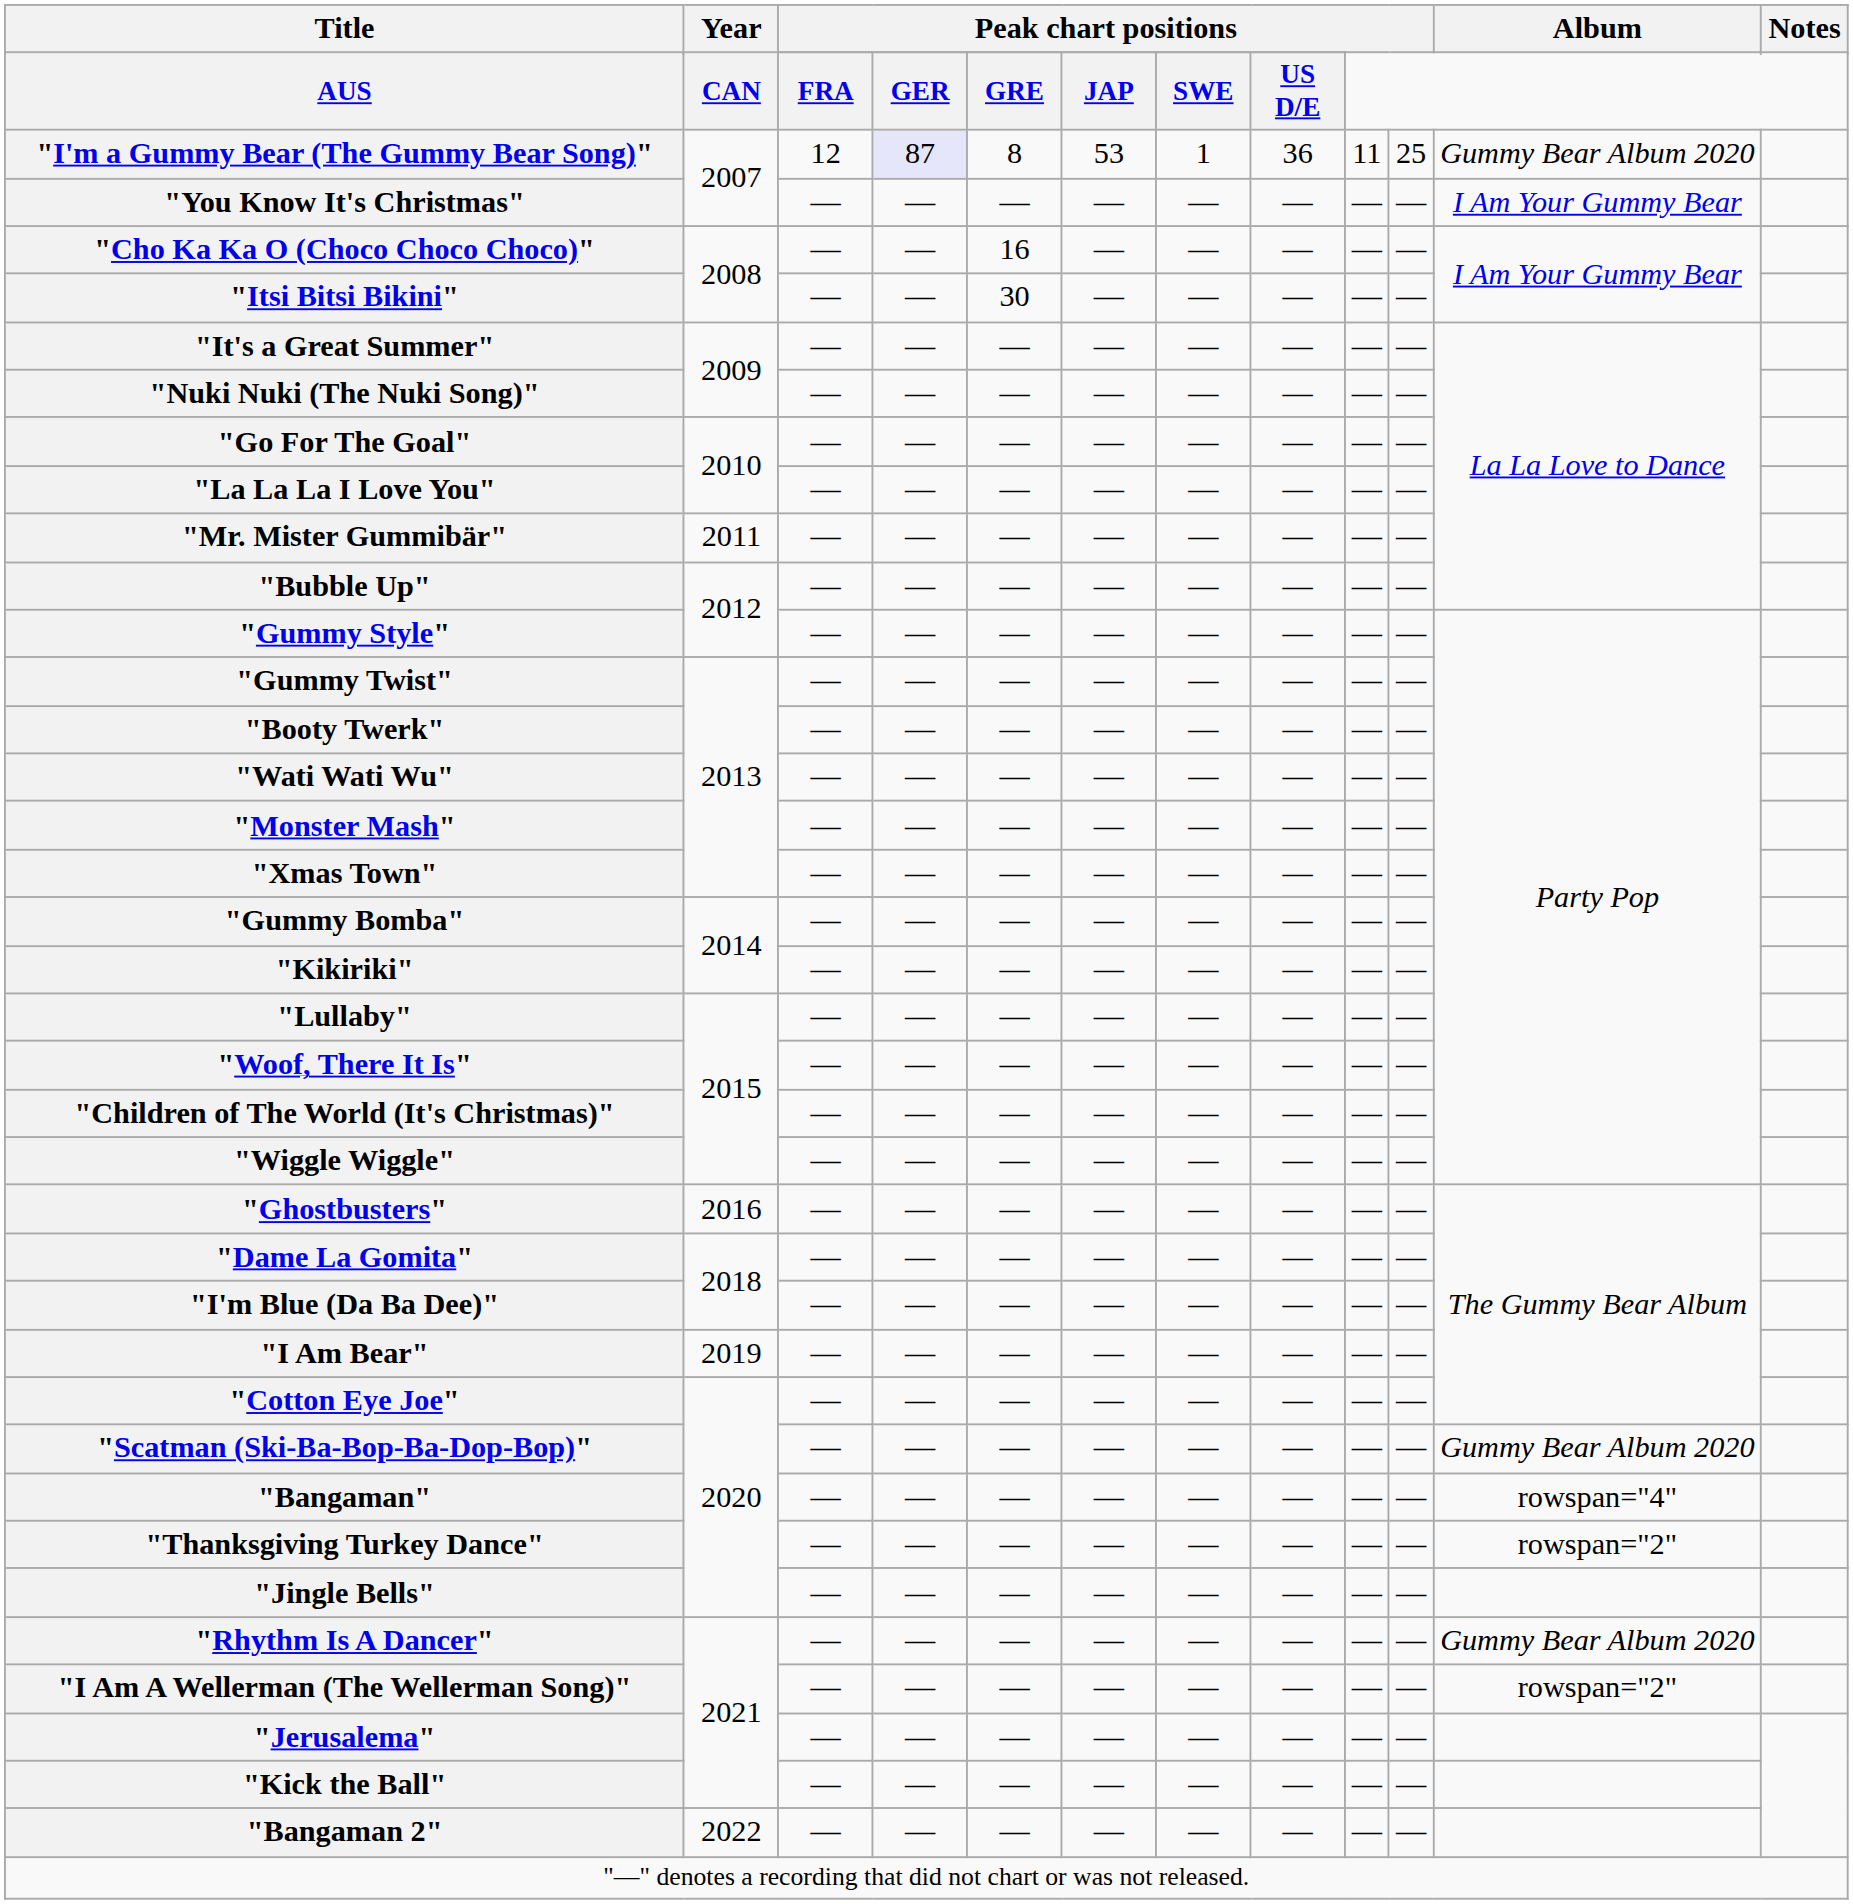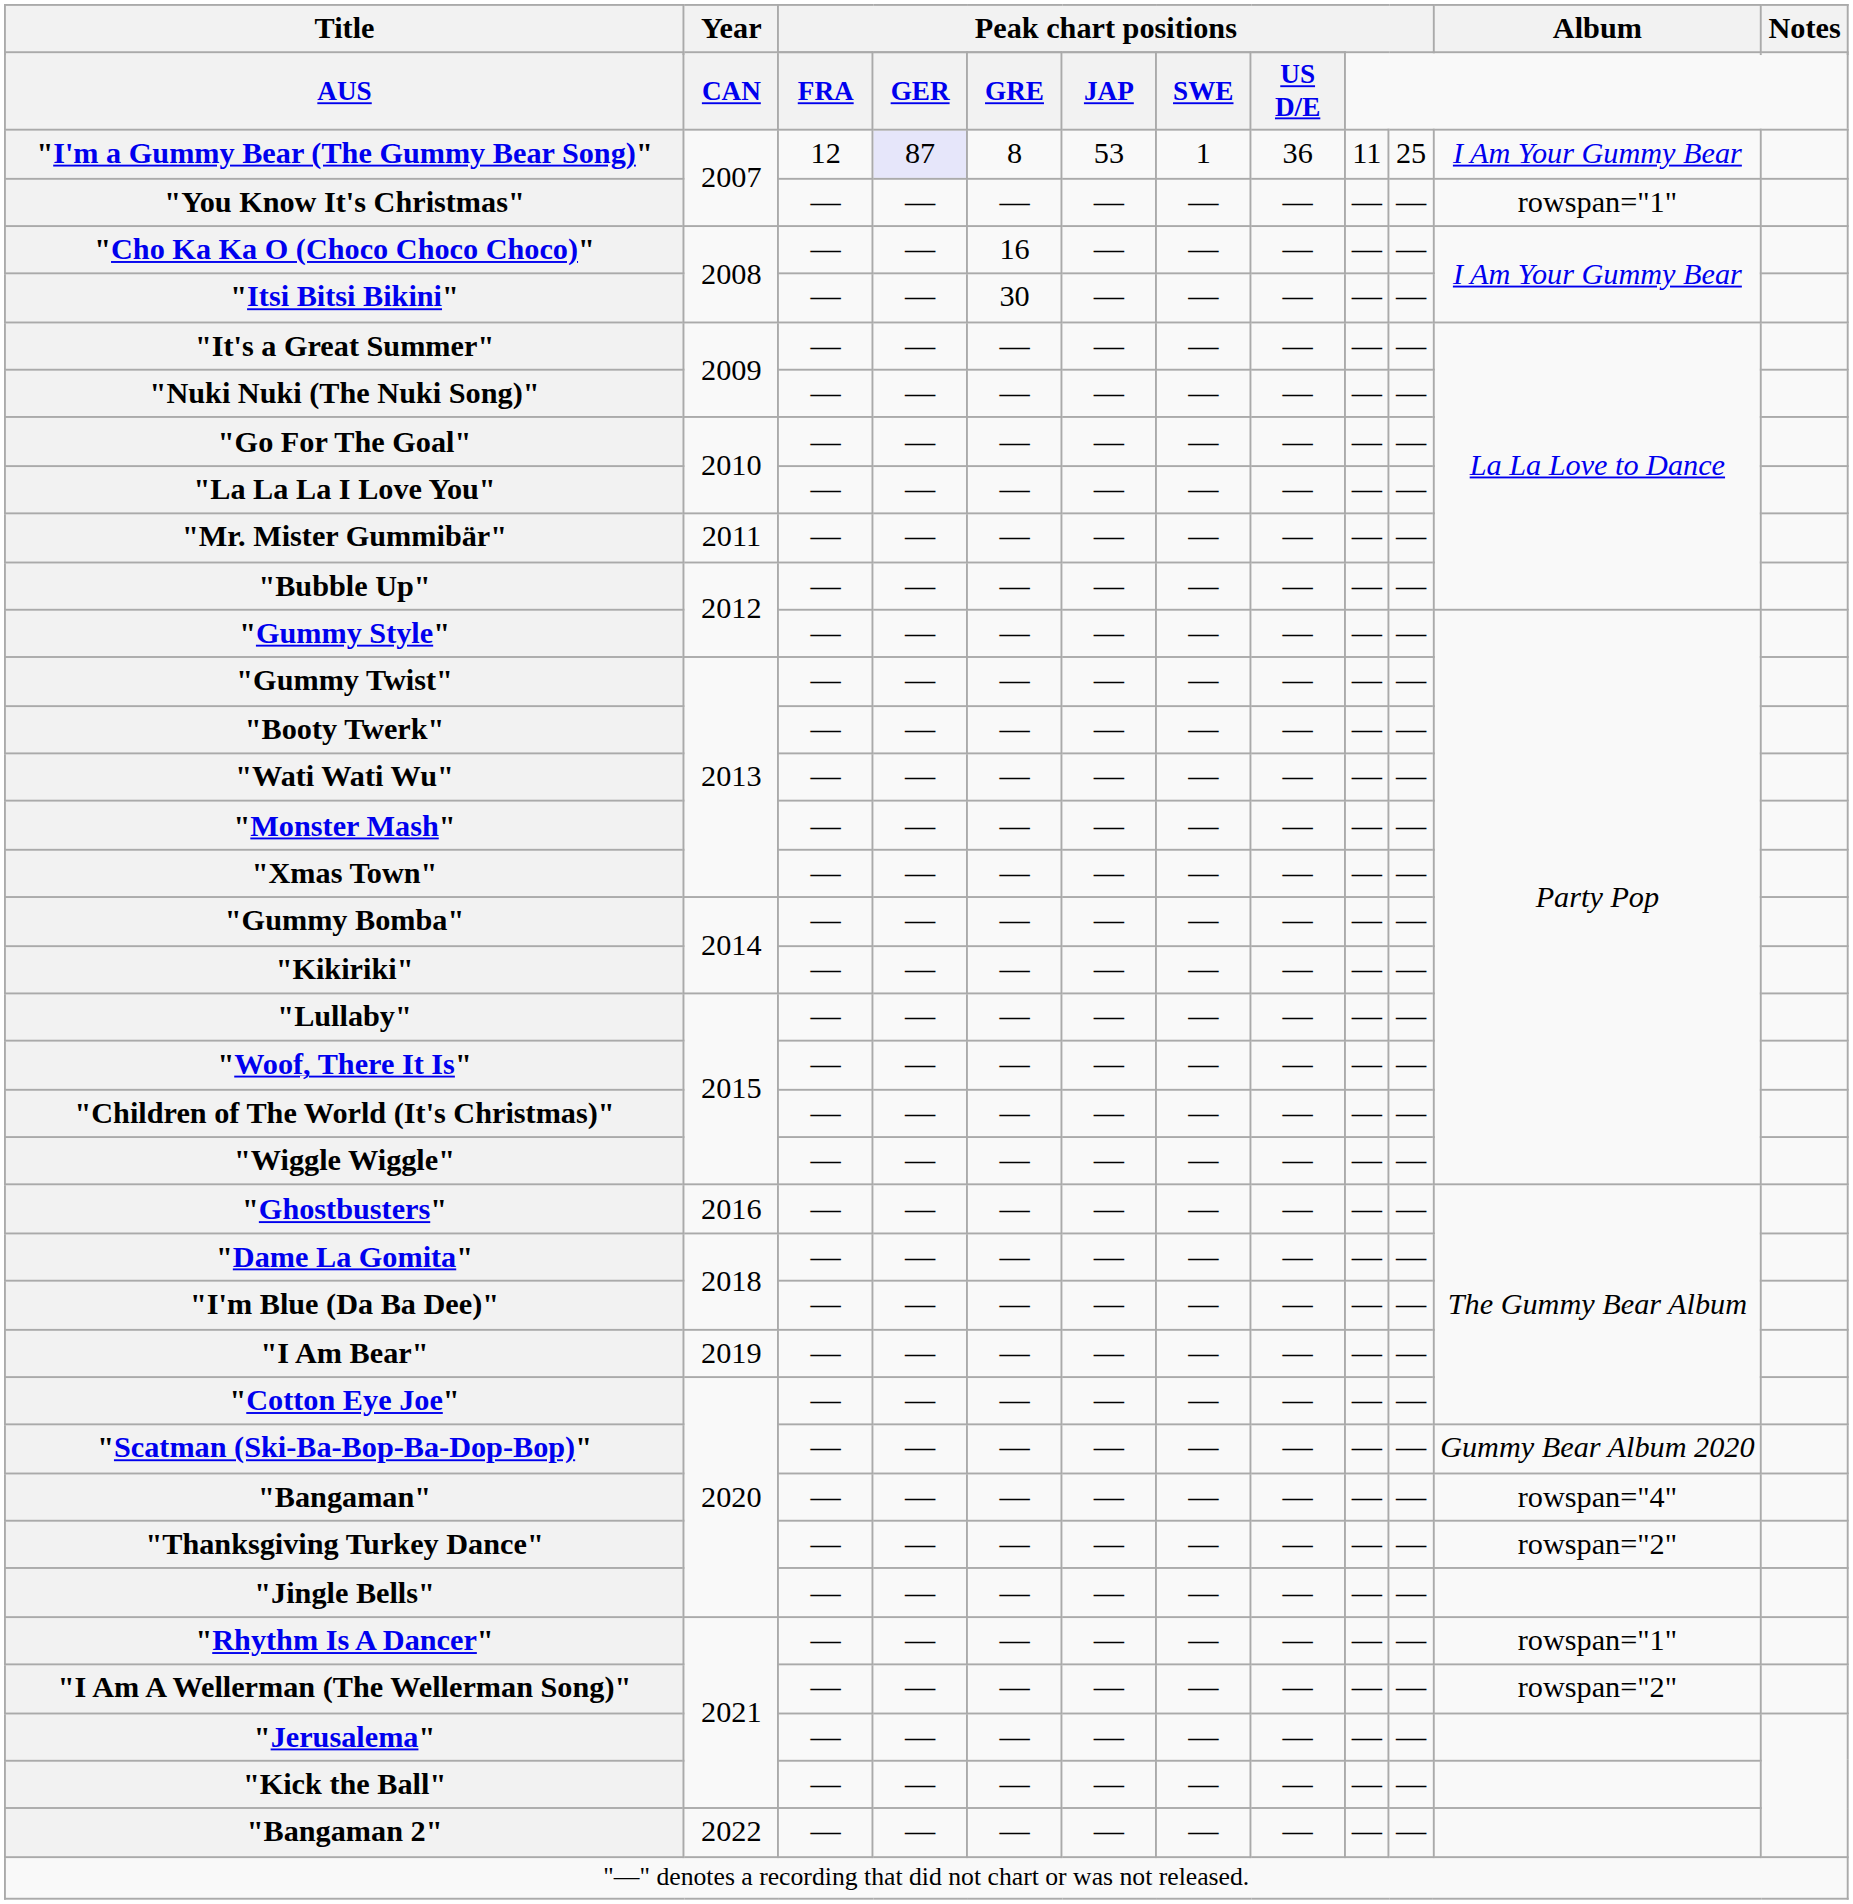(1597, 153) Gummy Bear Album 2020 -> (1597, 153) I Am Your Gummy Bear
(1597, 201) I Am Your Gummy Bear -> (1597, 201) rowspan="1"
(1597, 1640) Gummy Bear Album 2020 -> (1597, 1640) rowspan="1"
